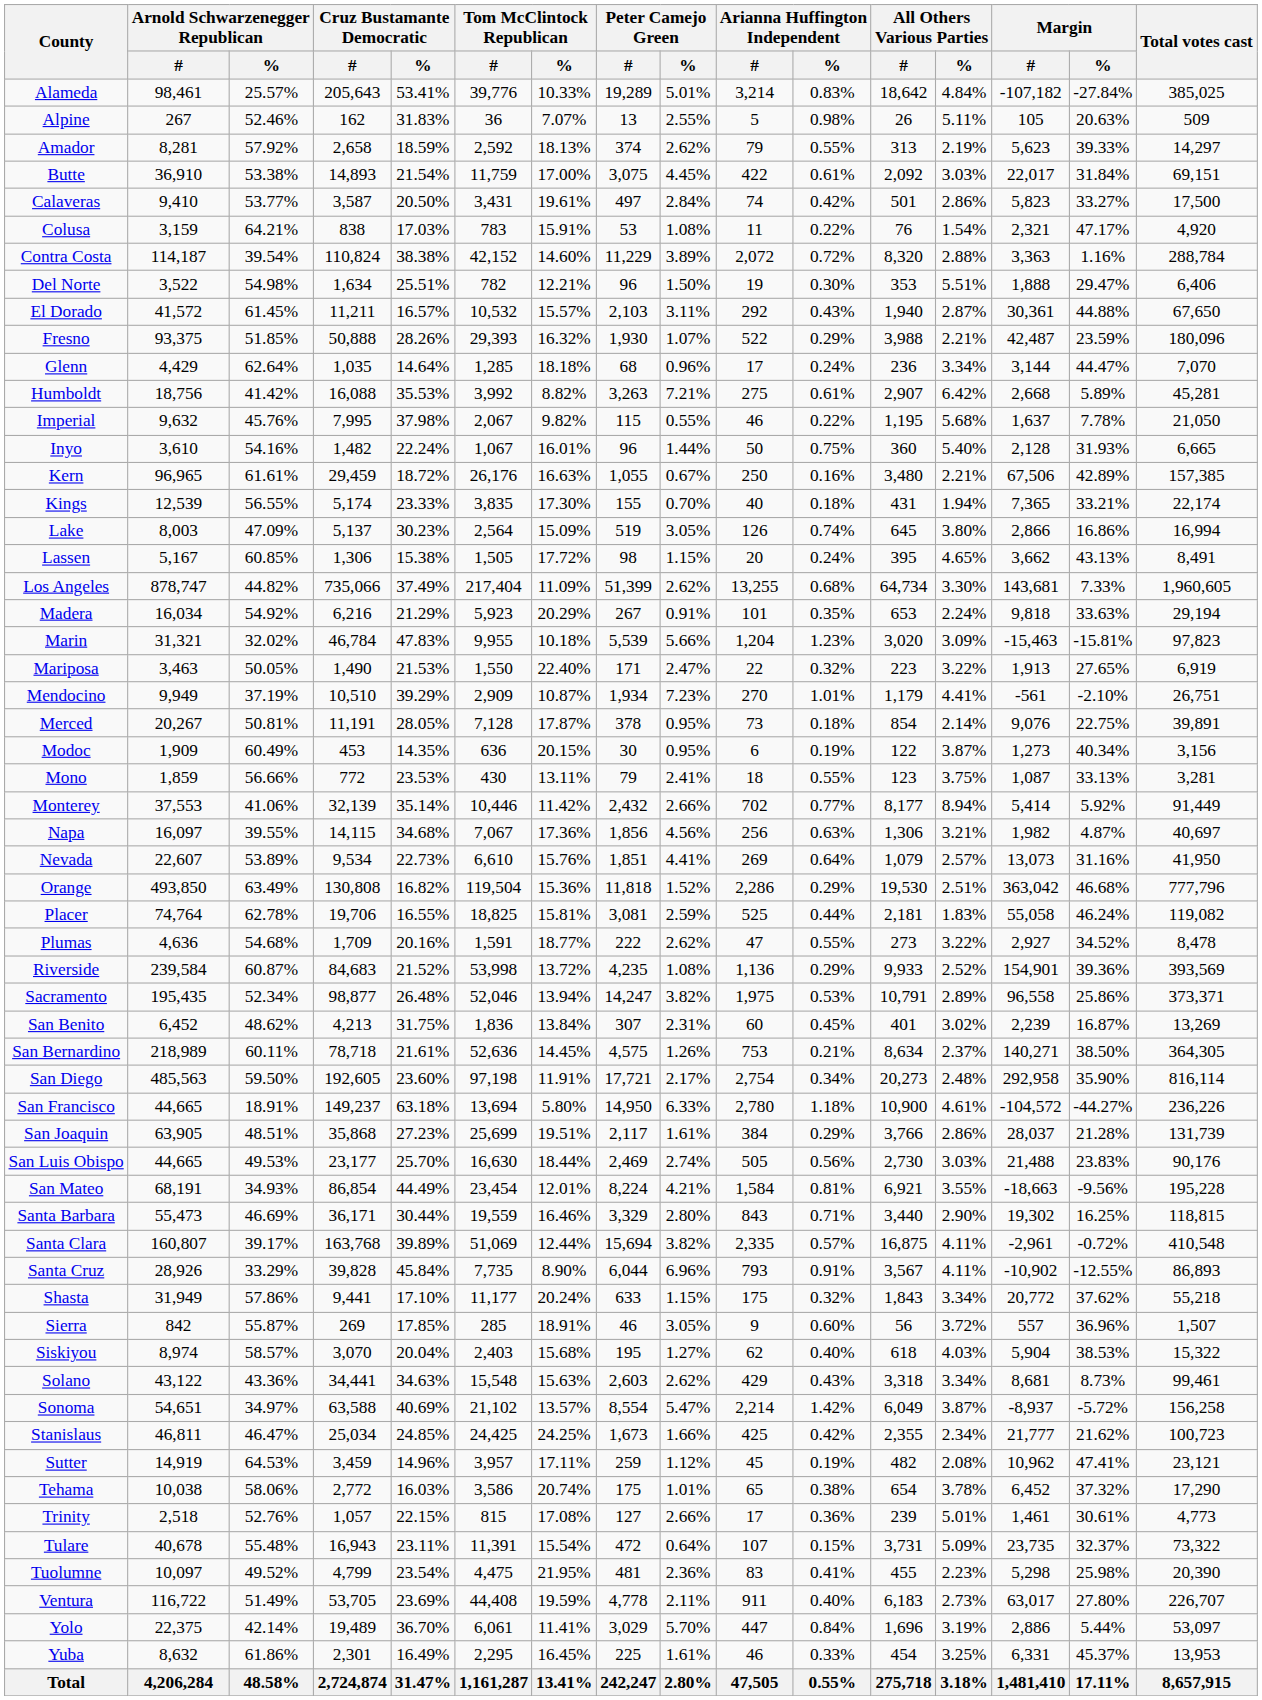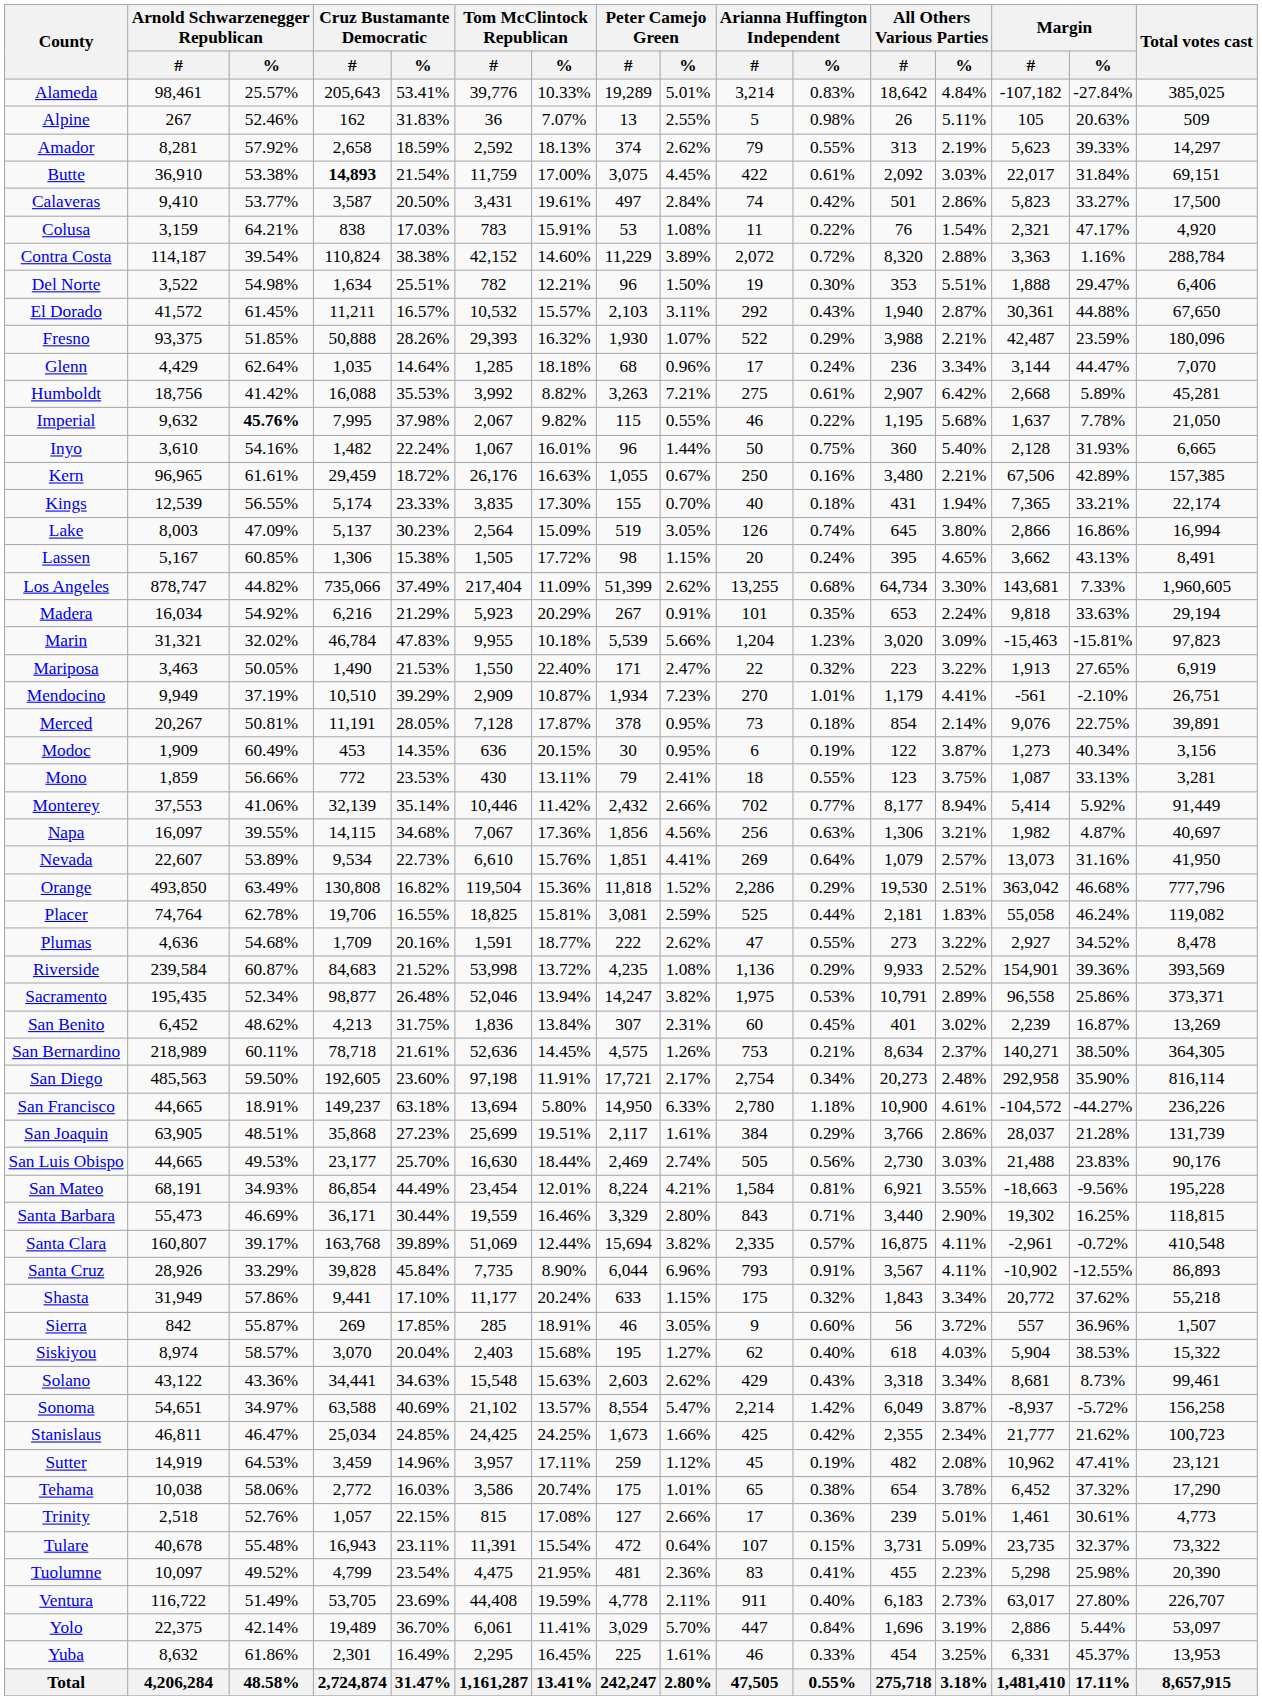(352, 174) normal -> (352, 174) bold
(271, 421) normal -> (271, 421) bold
